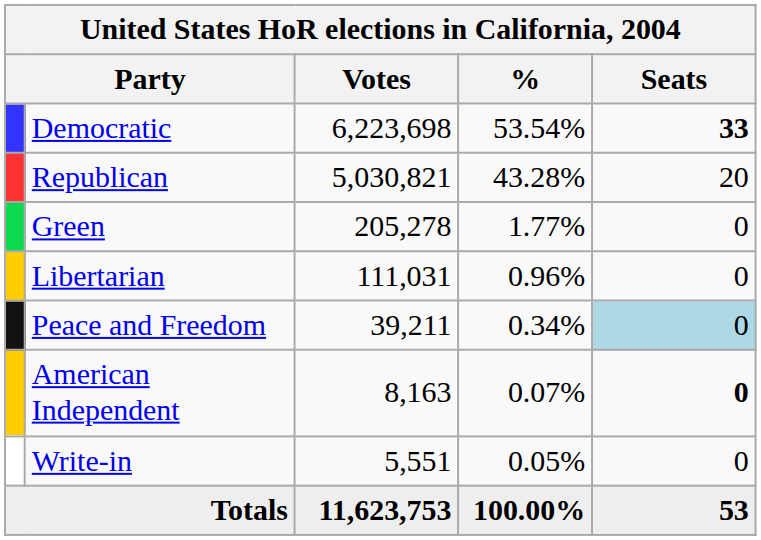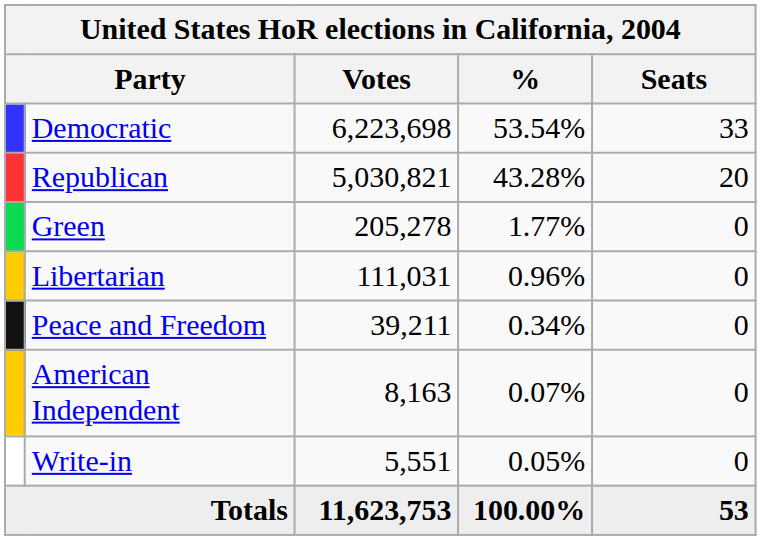(734, 128) bold -> (734, 128) normal
(741, 325) lightblue background -> (741, 325) no background
(741, 392) bold -> (741, 392) normal
